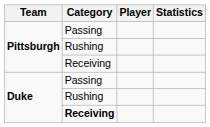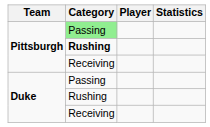(83, 30) no background -> (87, 30) lightgreen background
(84, 46) normal -> (89, 46) bold
(90, 113) bold -> (91, 113) normal
